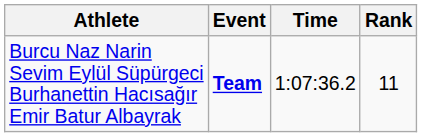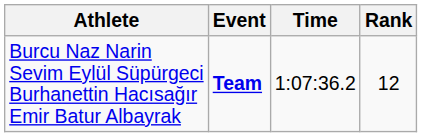(389, 84) 11 -> (389, 84) 12
